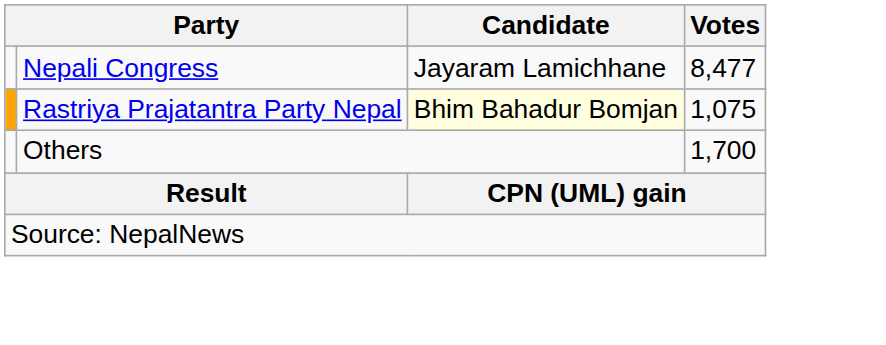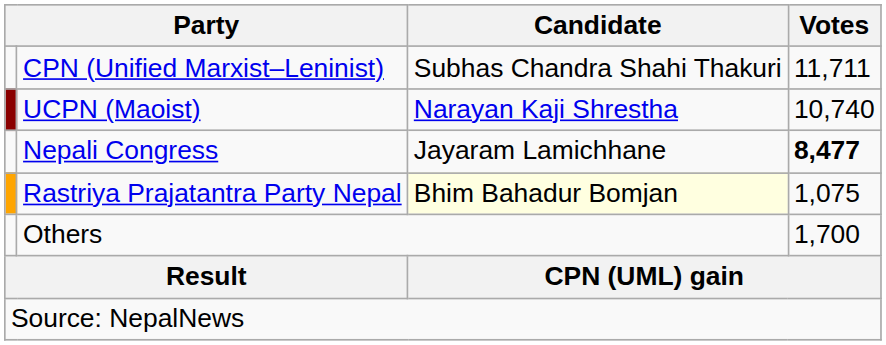+ row: (204, 67)
+ row: (112, 109)
(723, 67) normal -> (827, 151) bold
